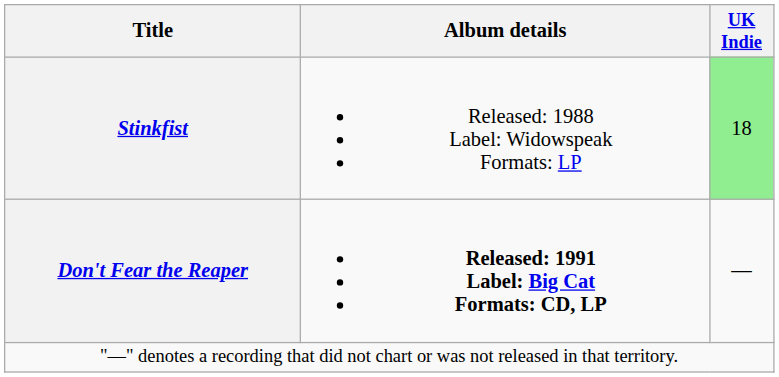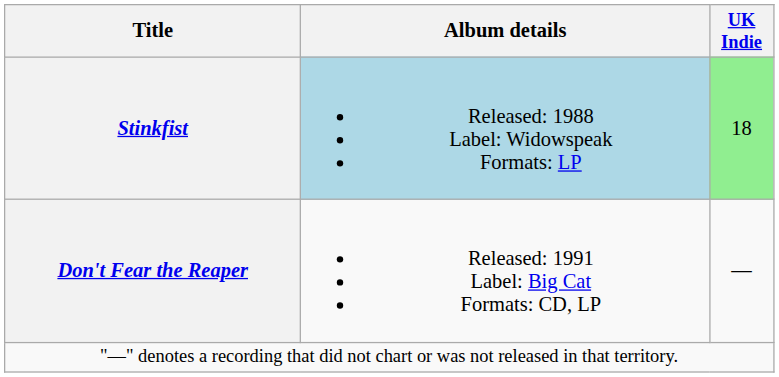(505, 140) no background -> (505, 140) lightblue background
(505, 282) bold -> (505, 282) normal
